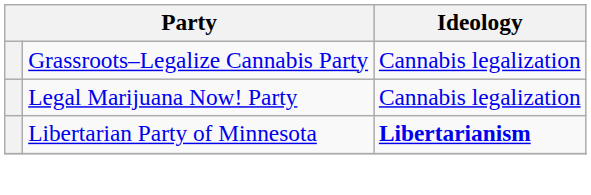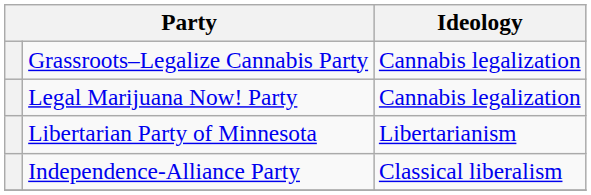(455, 134) bold -> (448, 134) normal
+ row: (164, 171)
